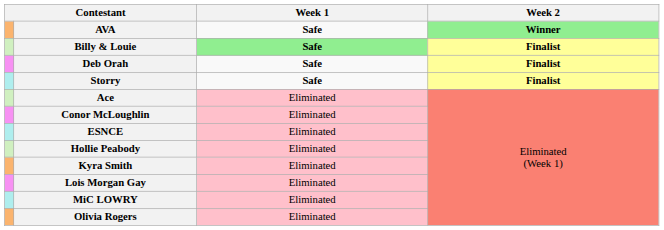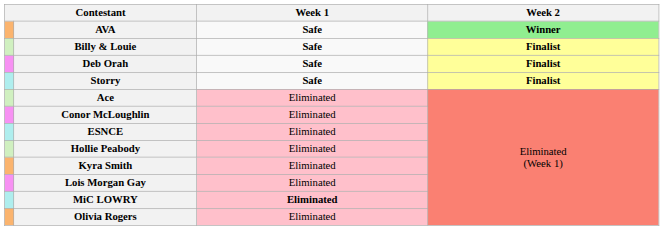(312, 47) lightgreen background -> (312, 47) no background
(312, 200) normal -> (312, 200) bold
